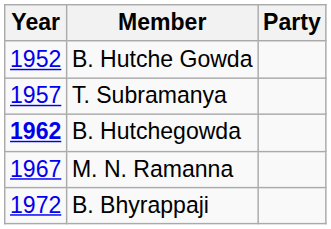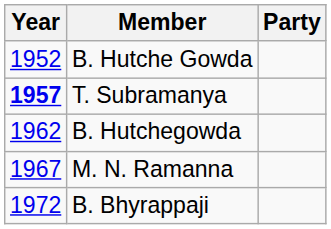(36, 95) normal -> (36, 95) bold
(36, 132) bold -> (36, 132) normal
